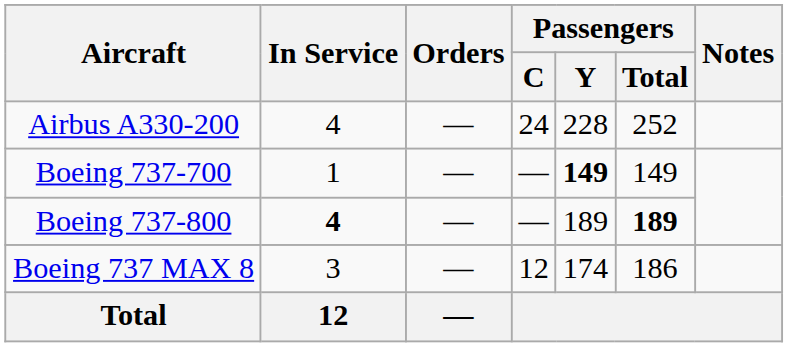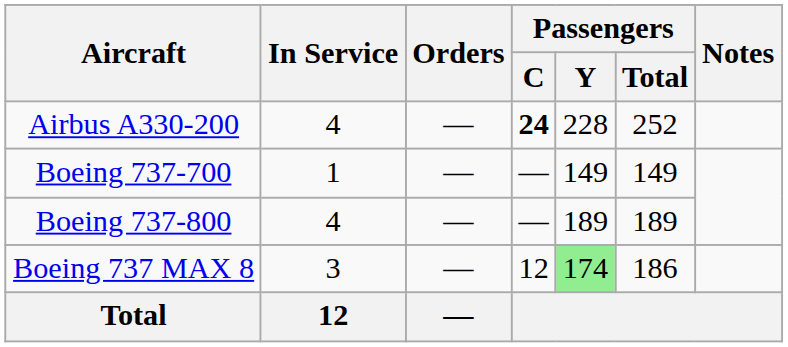(534, 124) normal -> (534, 124) bold
(585, 172) bold -> (585, 172) normal
(333, 220) bold -> (333, 220) normal
(655, 220) bold -> (655, 220) normal
(585, 268) no background -> (585, 268) lightgreen background
